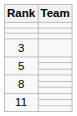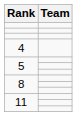(21, 47) 3 -> (21, 47) 4
